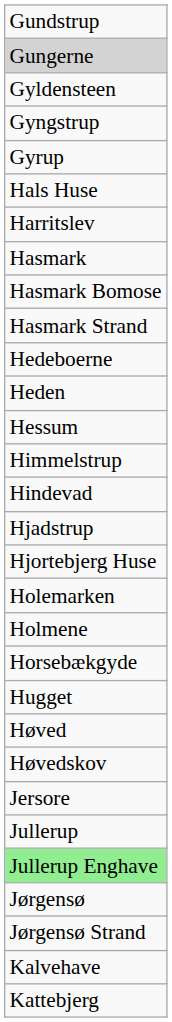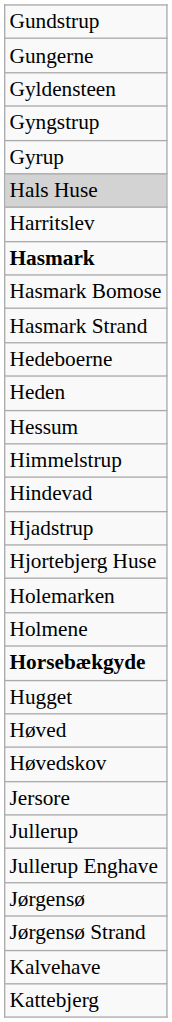(52, 55) lightgrey background -> (52, 55) no background
(54, 190) no background -> (54, 190) lightgrey background
(48, 257) normal -> (52, 257) bold
(73, 662) normal -> (78, 662) bold
(84, 865) lightgreen background -> (84, 865) no background
